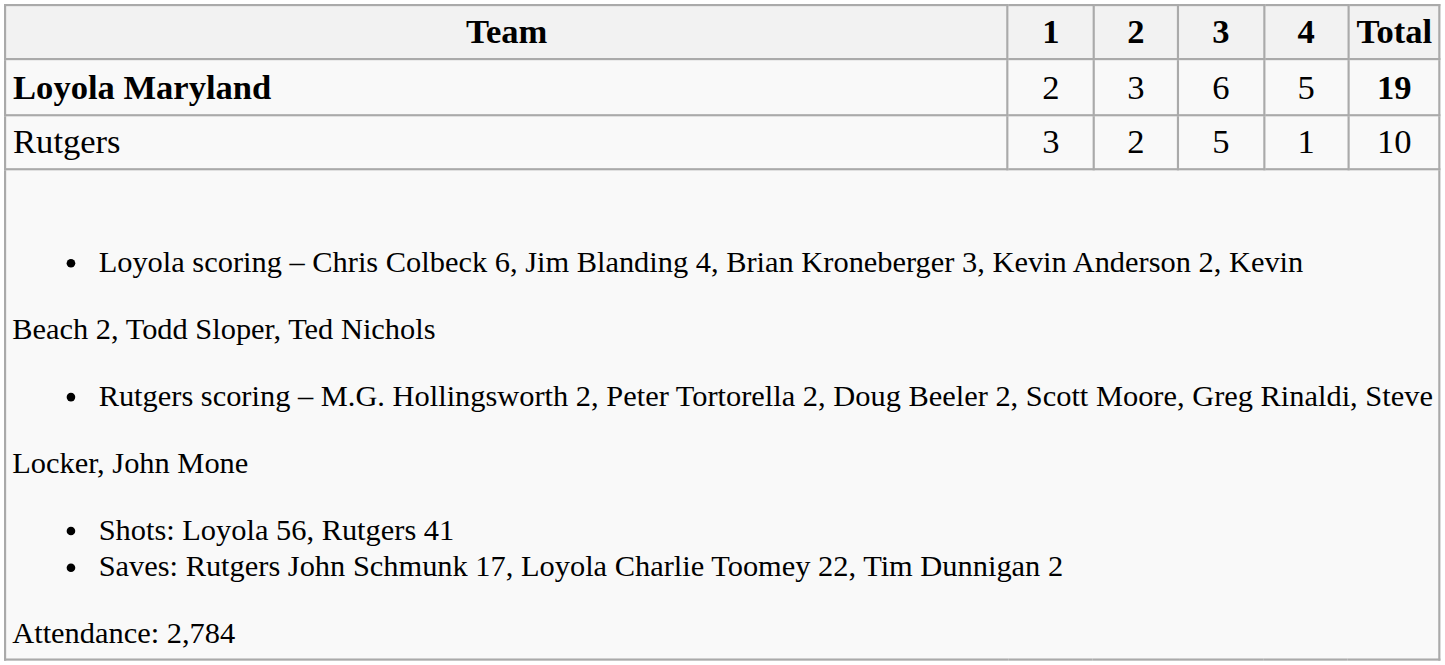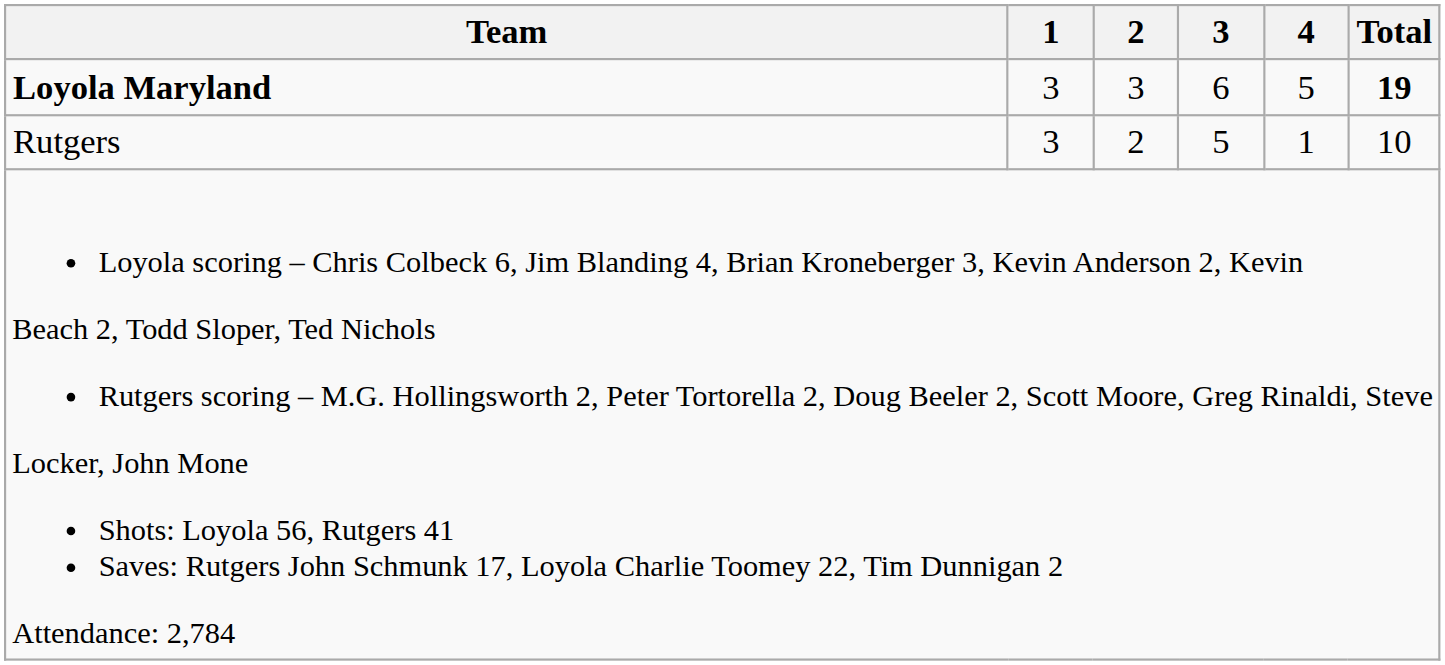(1051, 86) 2 -> (1051, 86) 3
